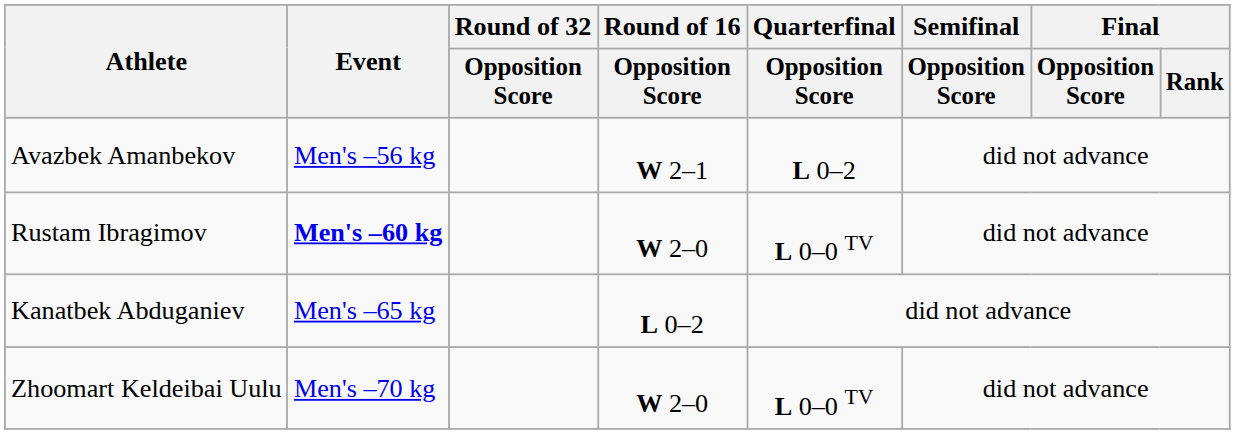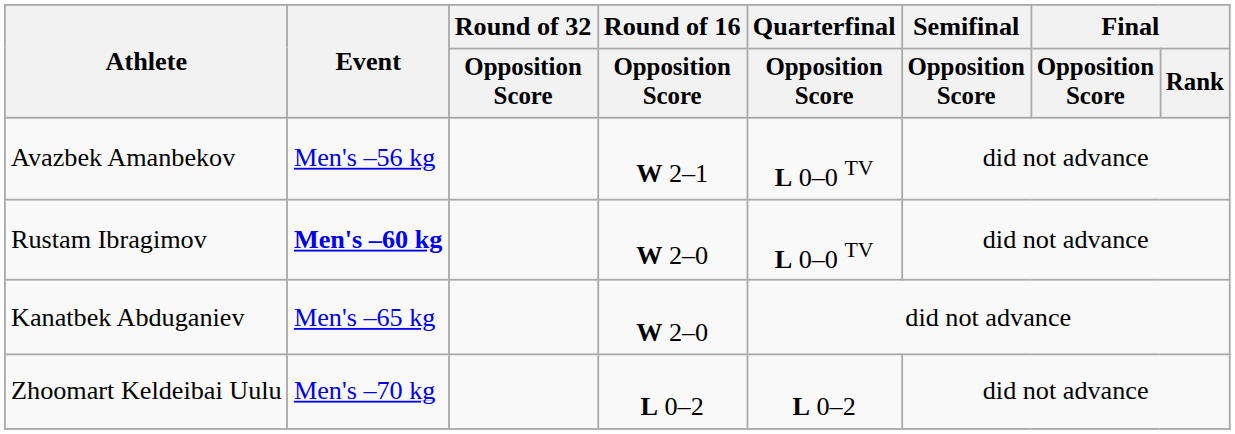(824, 170) L 0–2 -> (824, 174) L 0–0 TV
(672, 325) L 0–2 -> (672, 332) W 2–0
(672, 403) W 2–0 -> (672, 406) L 0–2
(824, 403) L 0–0 TV -> (824, 406) L 0–2
